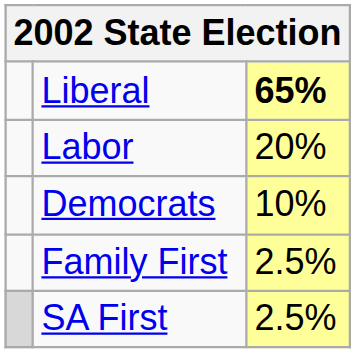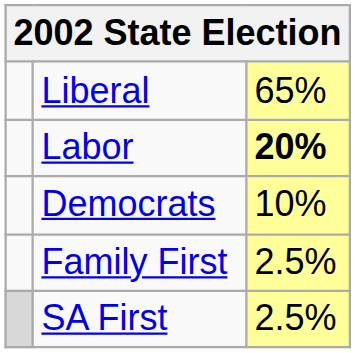(290, 90) bold -> (290, 90) normal
(290, 147) normal -> (290, 147) bold
